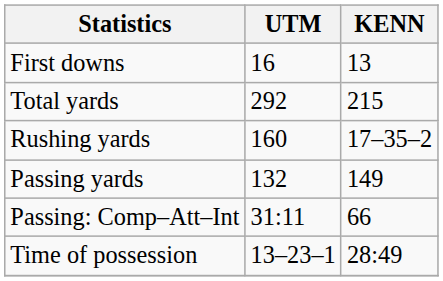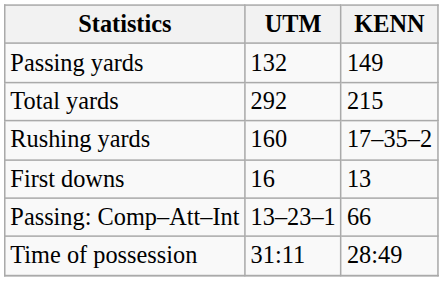rows swapped: (67, 62) <-> (77, 178)
(278, 216) 31:11 -> (293, 216) 13–23–1
(293, 255) 13–23–1 -> (278, 255) 31:11
